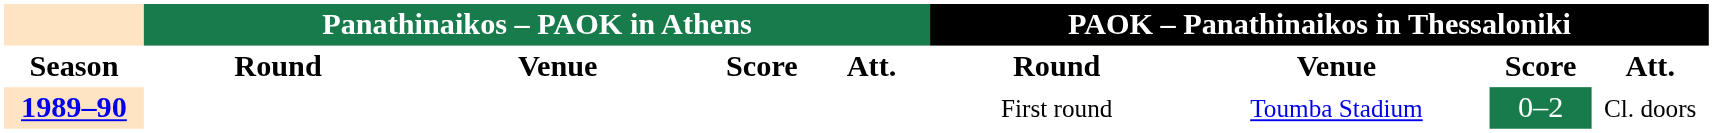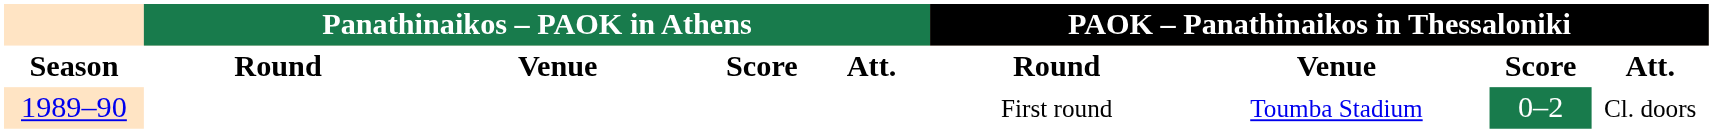(74, 107) bold -> (74, 107) normal
